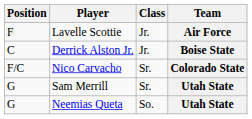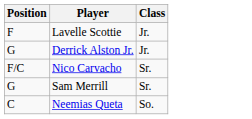- column: (207, 13)
(11, 50) C -> (11, 50) G
(11, 104) G -> (11, 104) C
